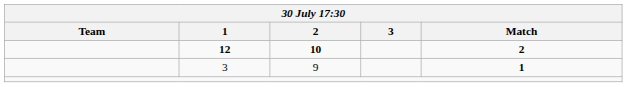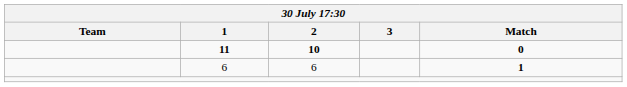(225, 49) 12 -> (224, 49) 11
(521, 49) 2 -> (521, 49) 0
(225, 67) 3 -> (224, 67) 6
(316, 67) 9 -> (314, 67) 6
